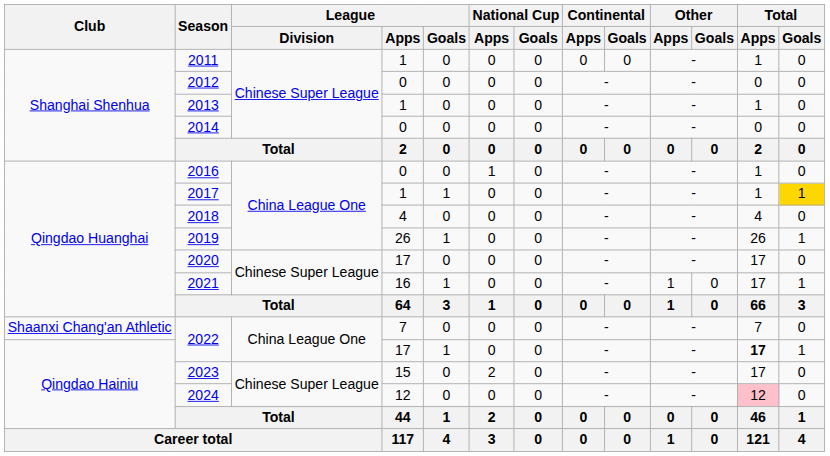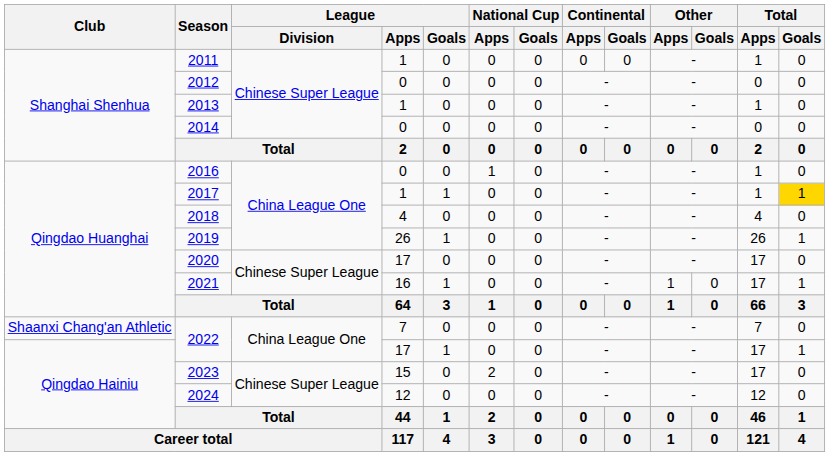(758, 350) bold -> (758, 350) normal
(758, 395) pink background -> (758, 395) no background
